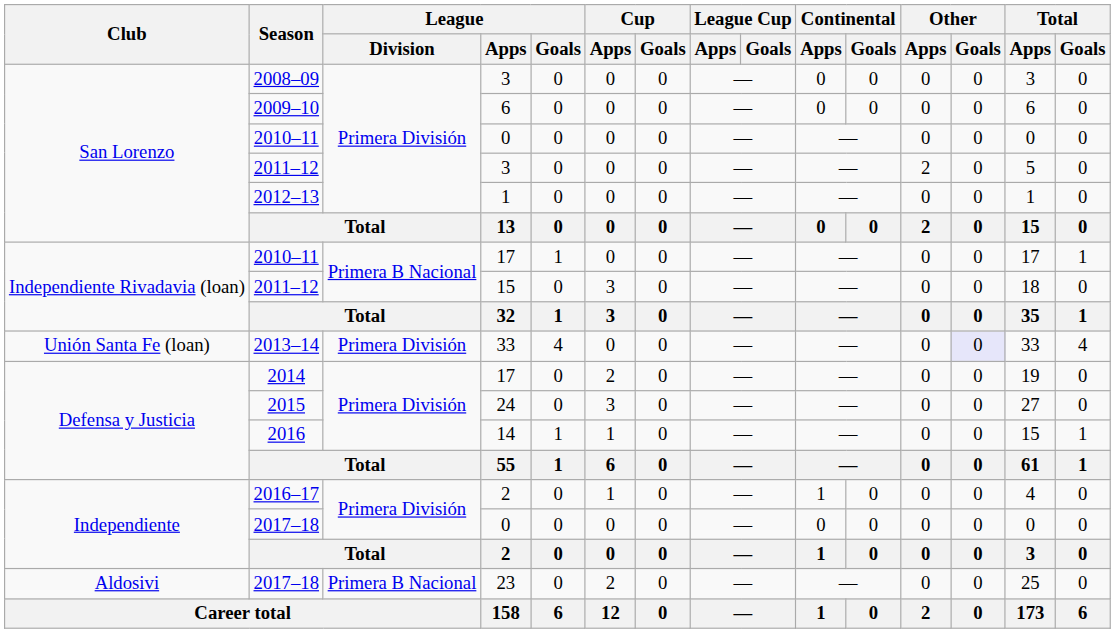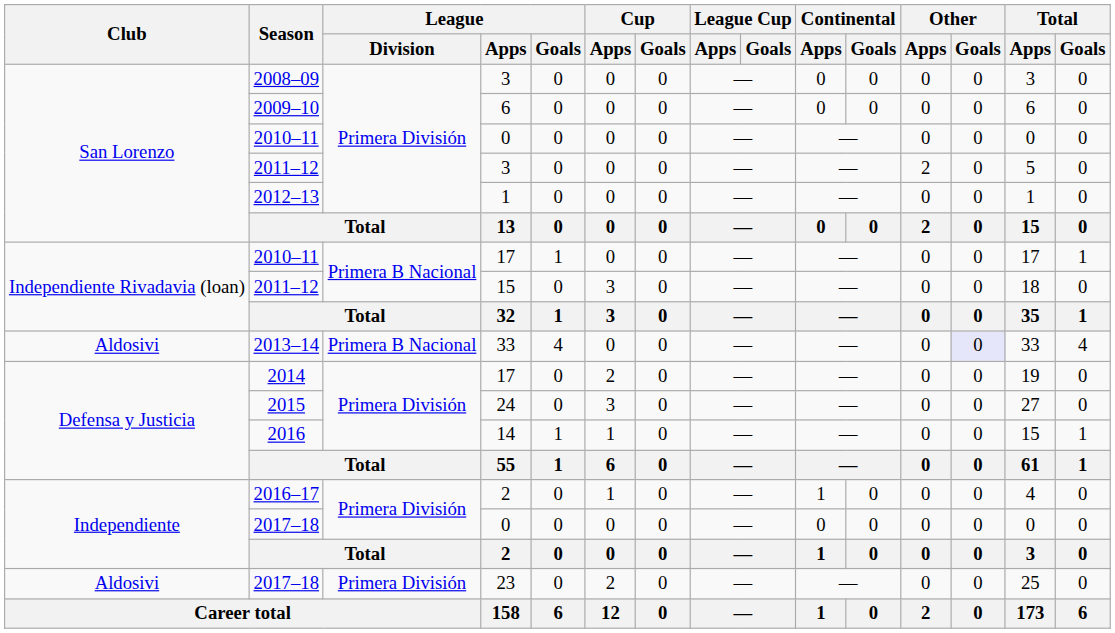(127, 345) Unión Santa Fe (loan) -> (127, 345) Aldosivi
(402, 345) Primera División -> (402, 345) Primera B Nacional
(402, 583) Primera B Nacional -> (402, 583) Primera División
